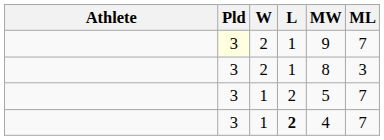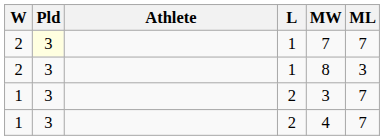columns swapped: (111, 17) <-> (264, 17)
(326, 43) 9 -> (326, 43) 7
(326, 95) 5 -> (326, 95) 3
(292, 122) bold -> (292, 122) normal
